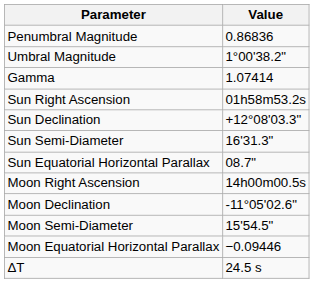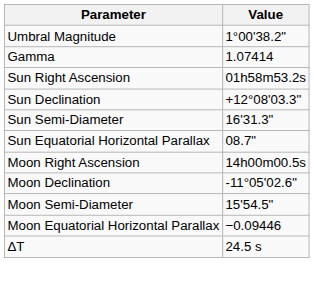- row: (72, 36)
